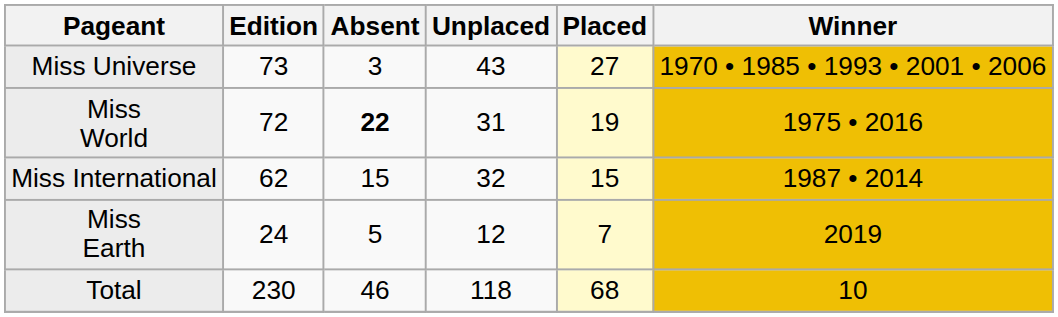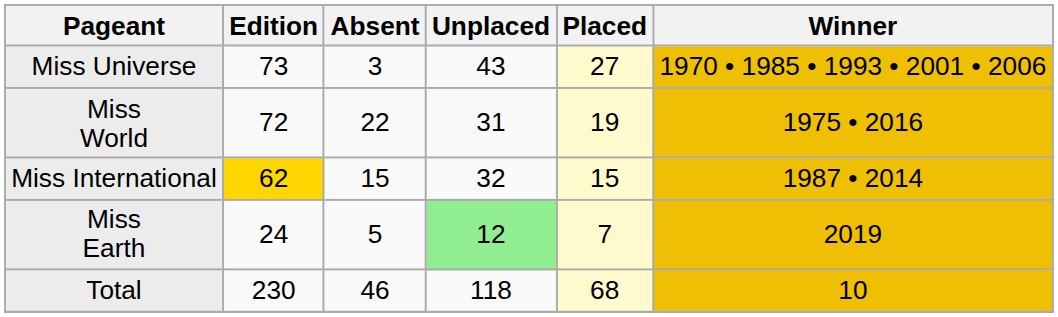(375, 122) bold -> (375, 122) normal
(274, 178) no background -> (274, 178) gold background
(491, 234) no background -> (491, 234) lightgreen background
